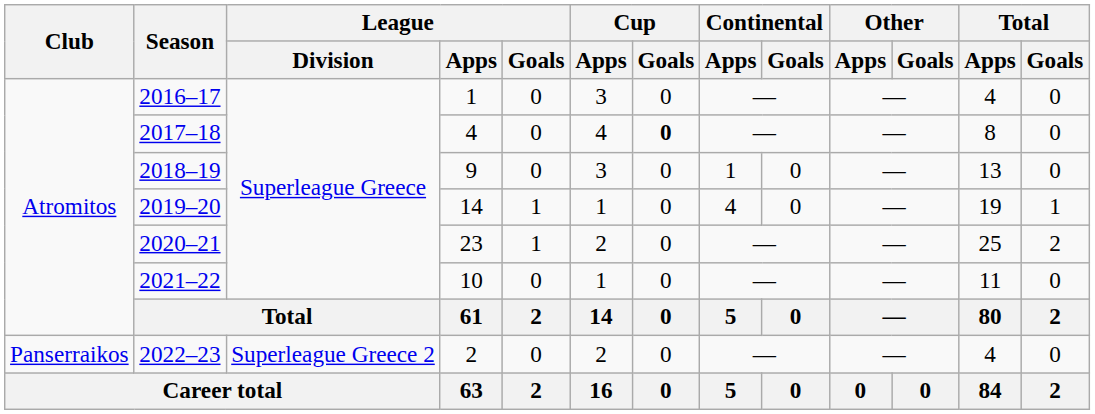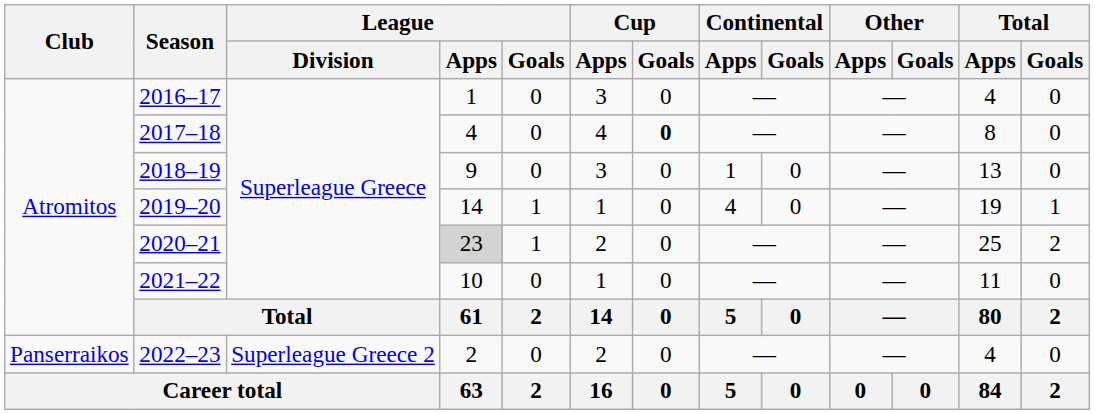(471, 243) no background -> (471, 243) lightgrey background
